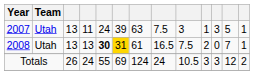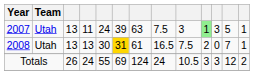(206, 29) no background -> (206, 29) lightgreen background
(104, 45) bold -> (104, 45) normal
